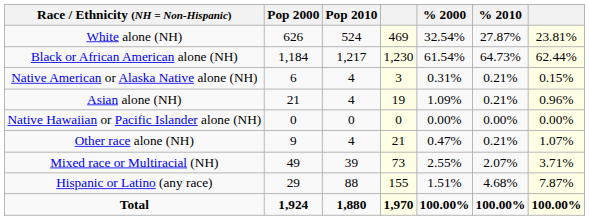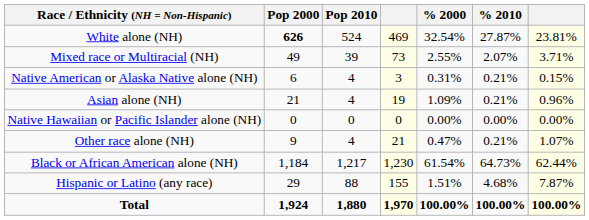(293, 36) normal -> (293, 36) bold
rows swapped: (134, 57) <-> (134, 162)
